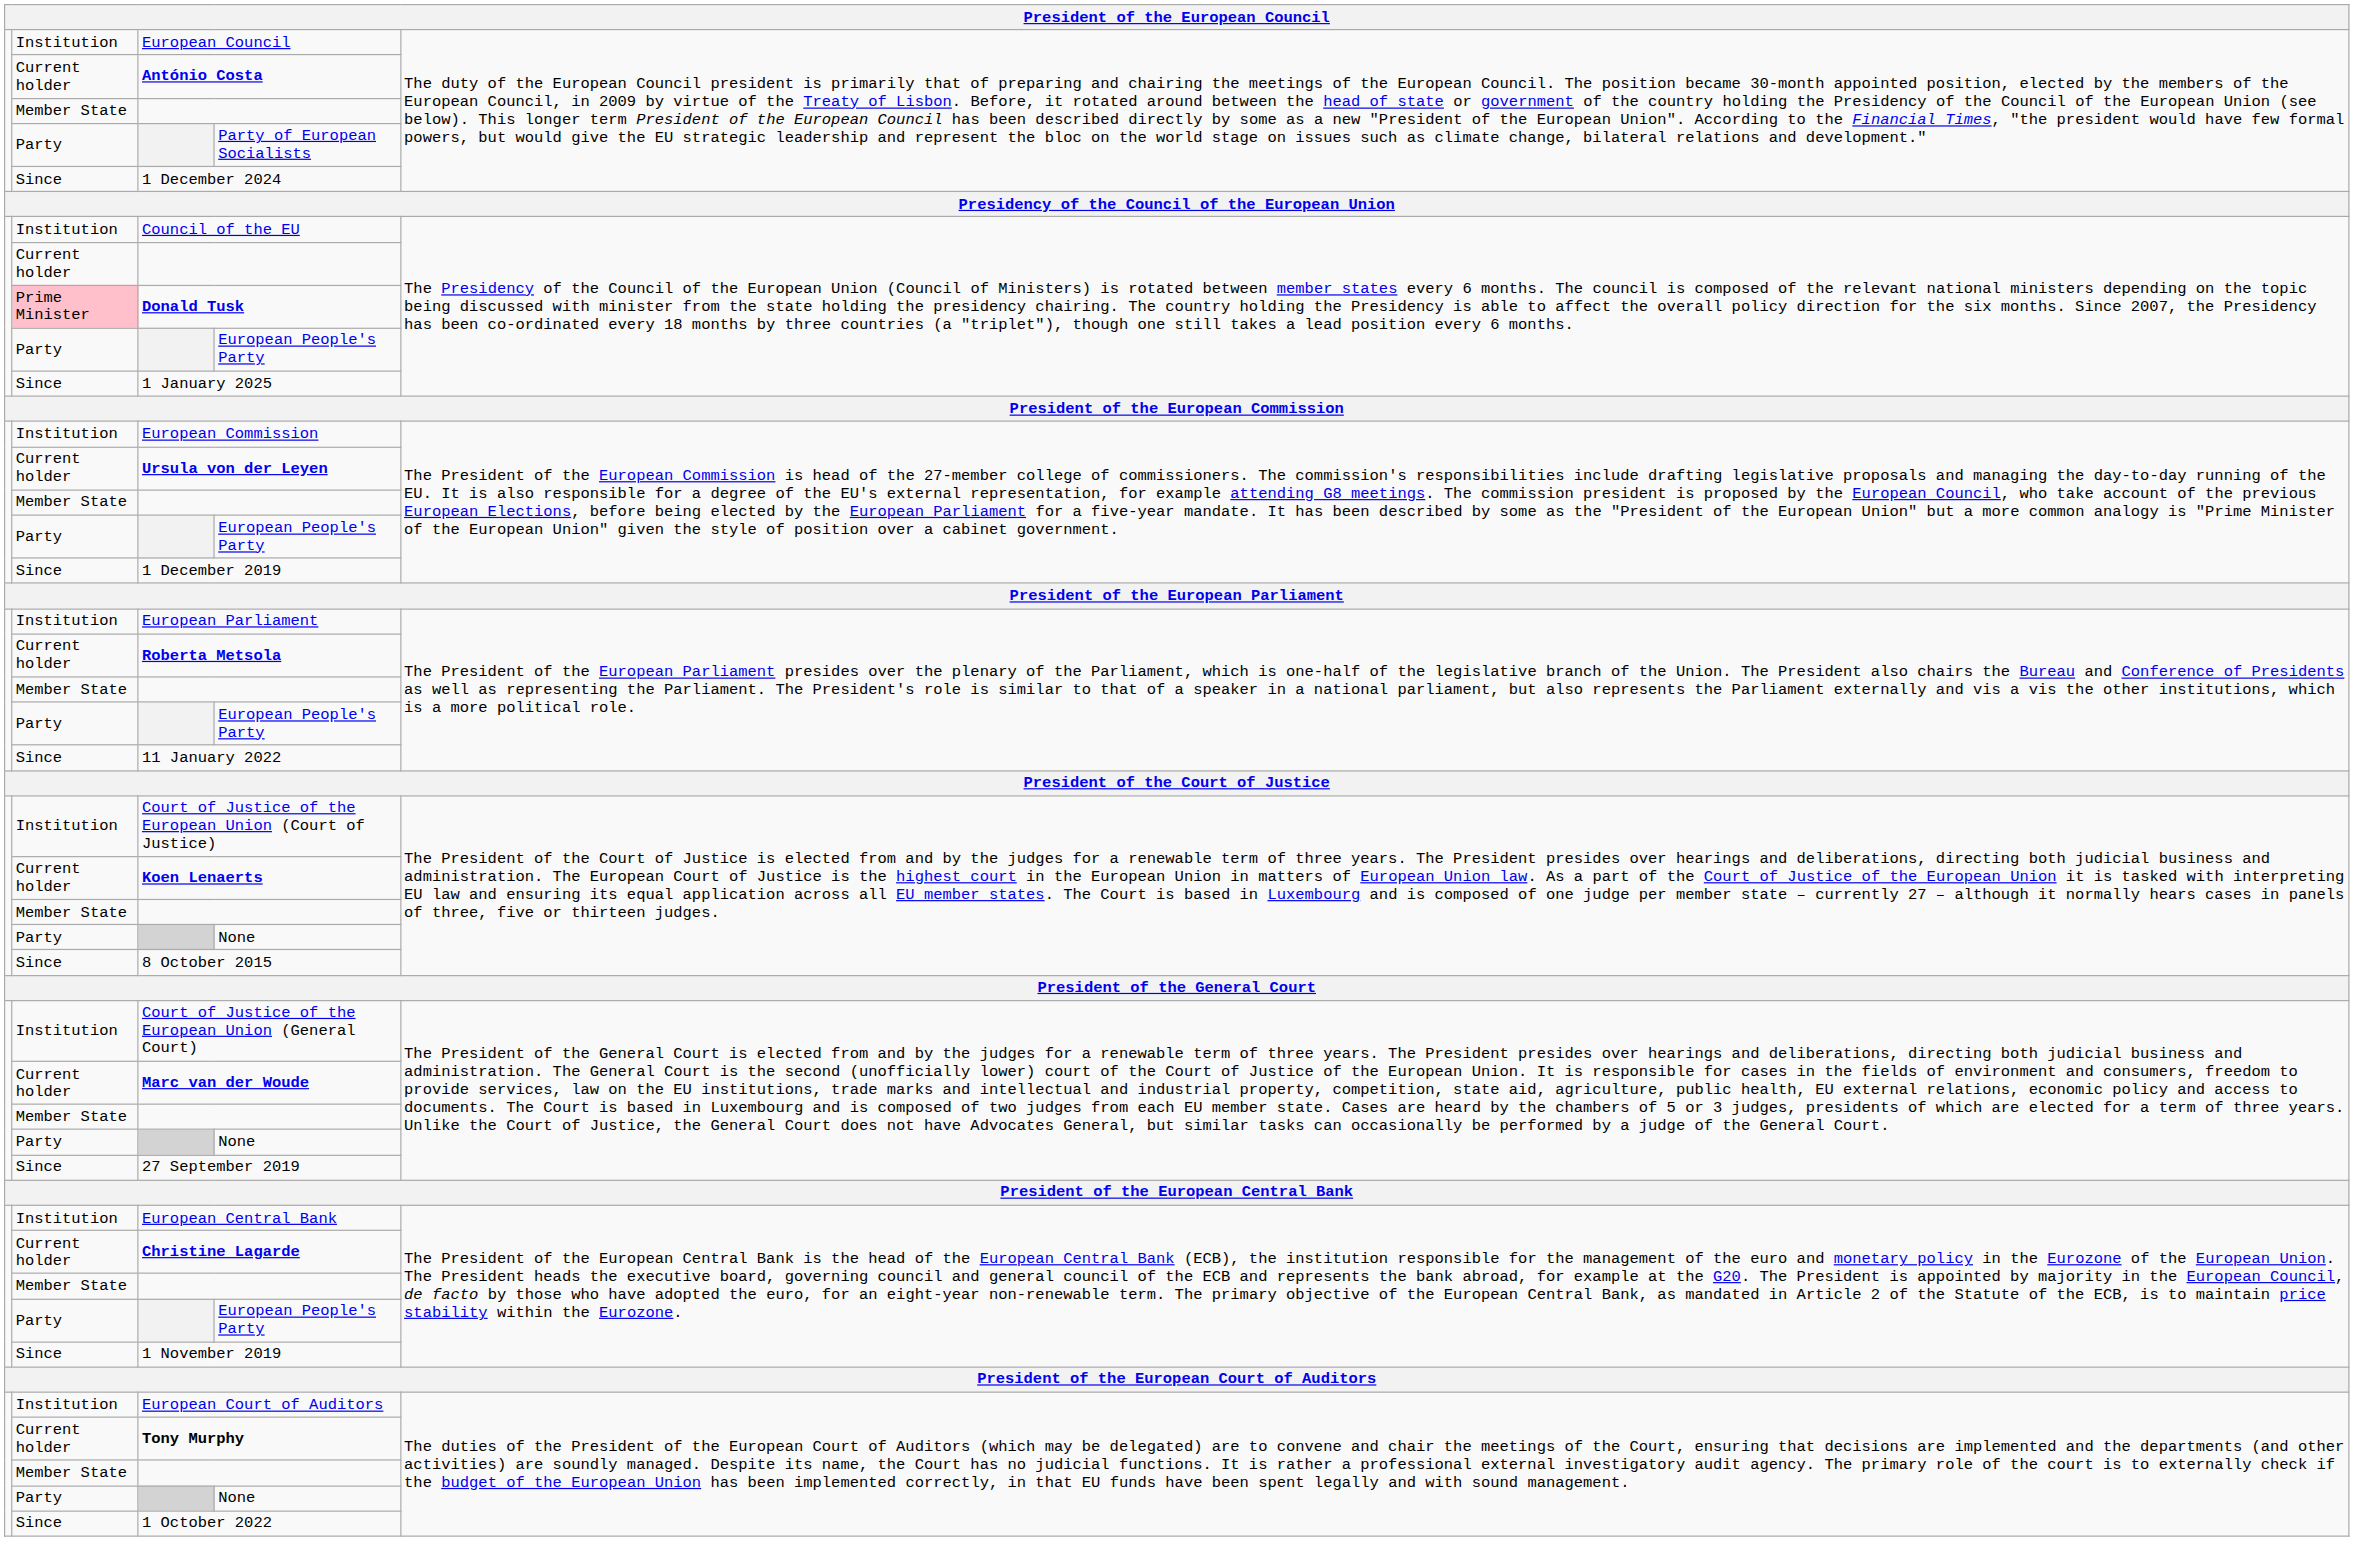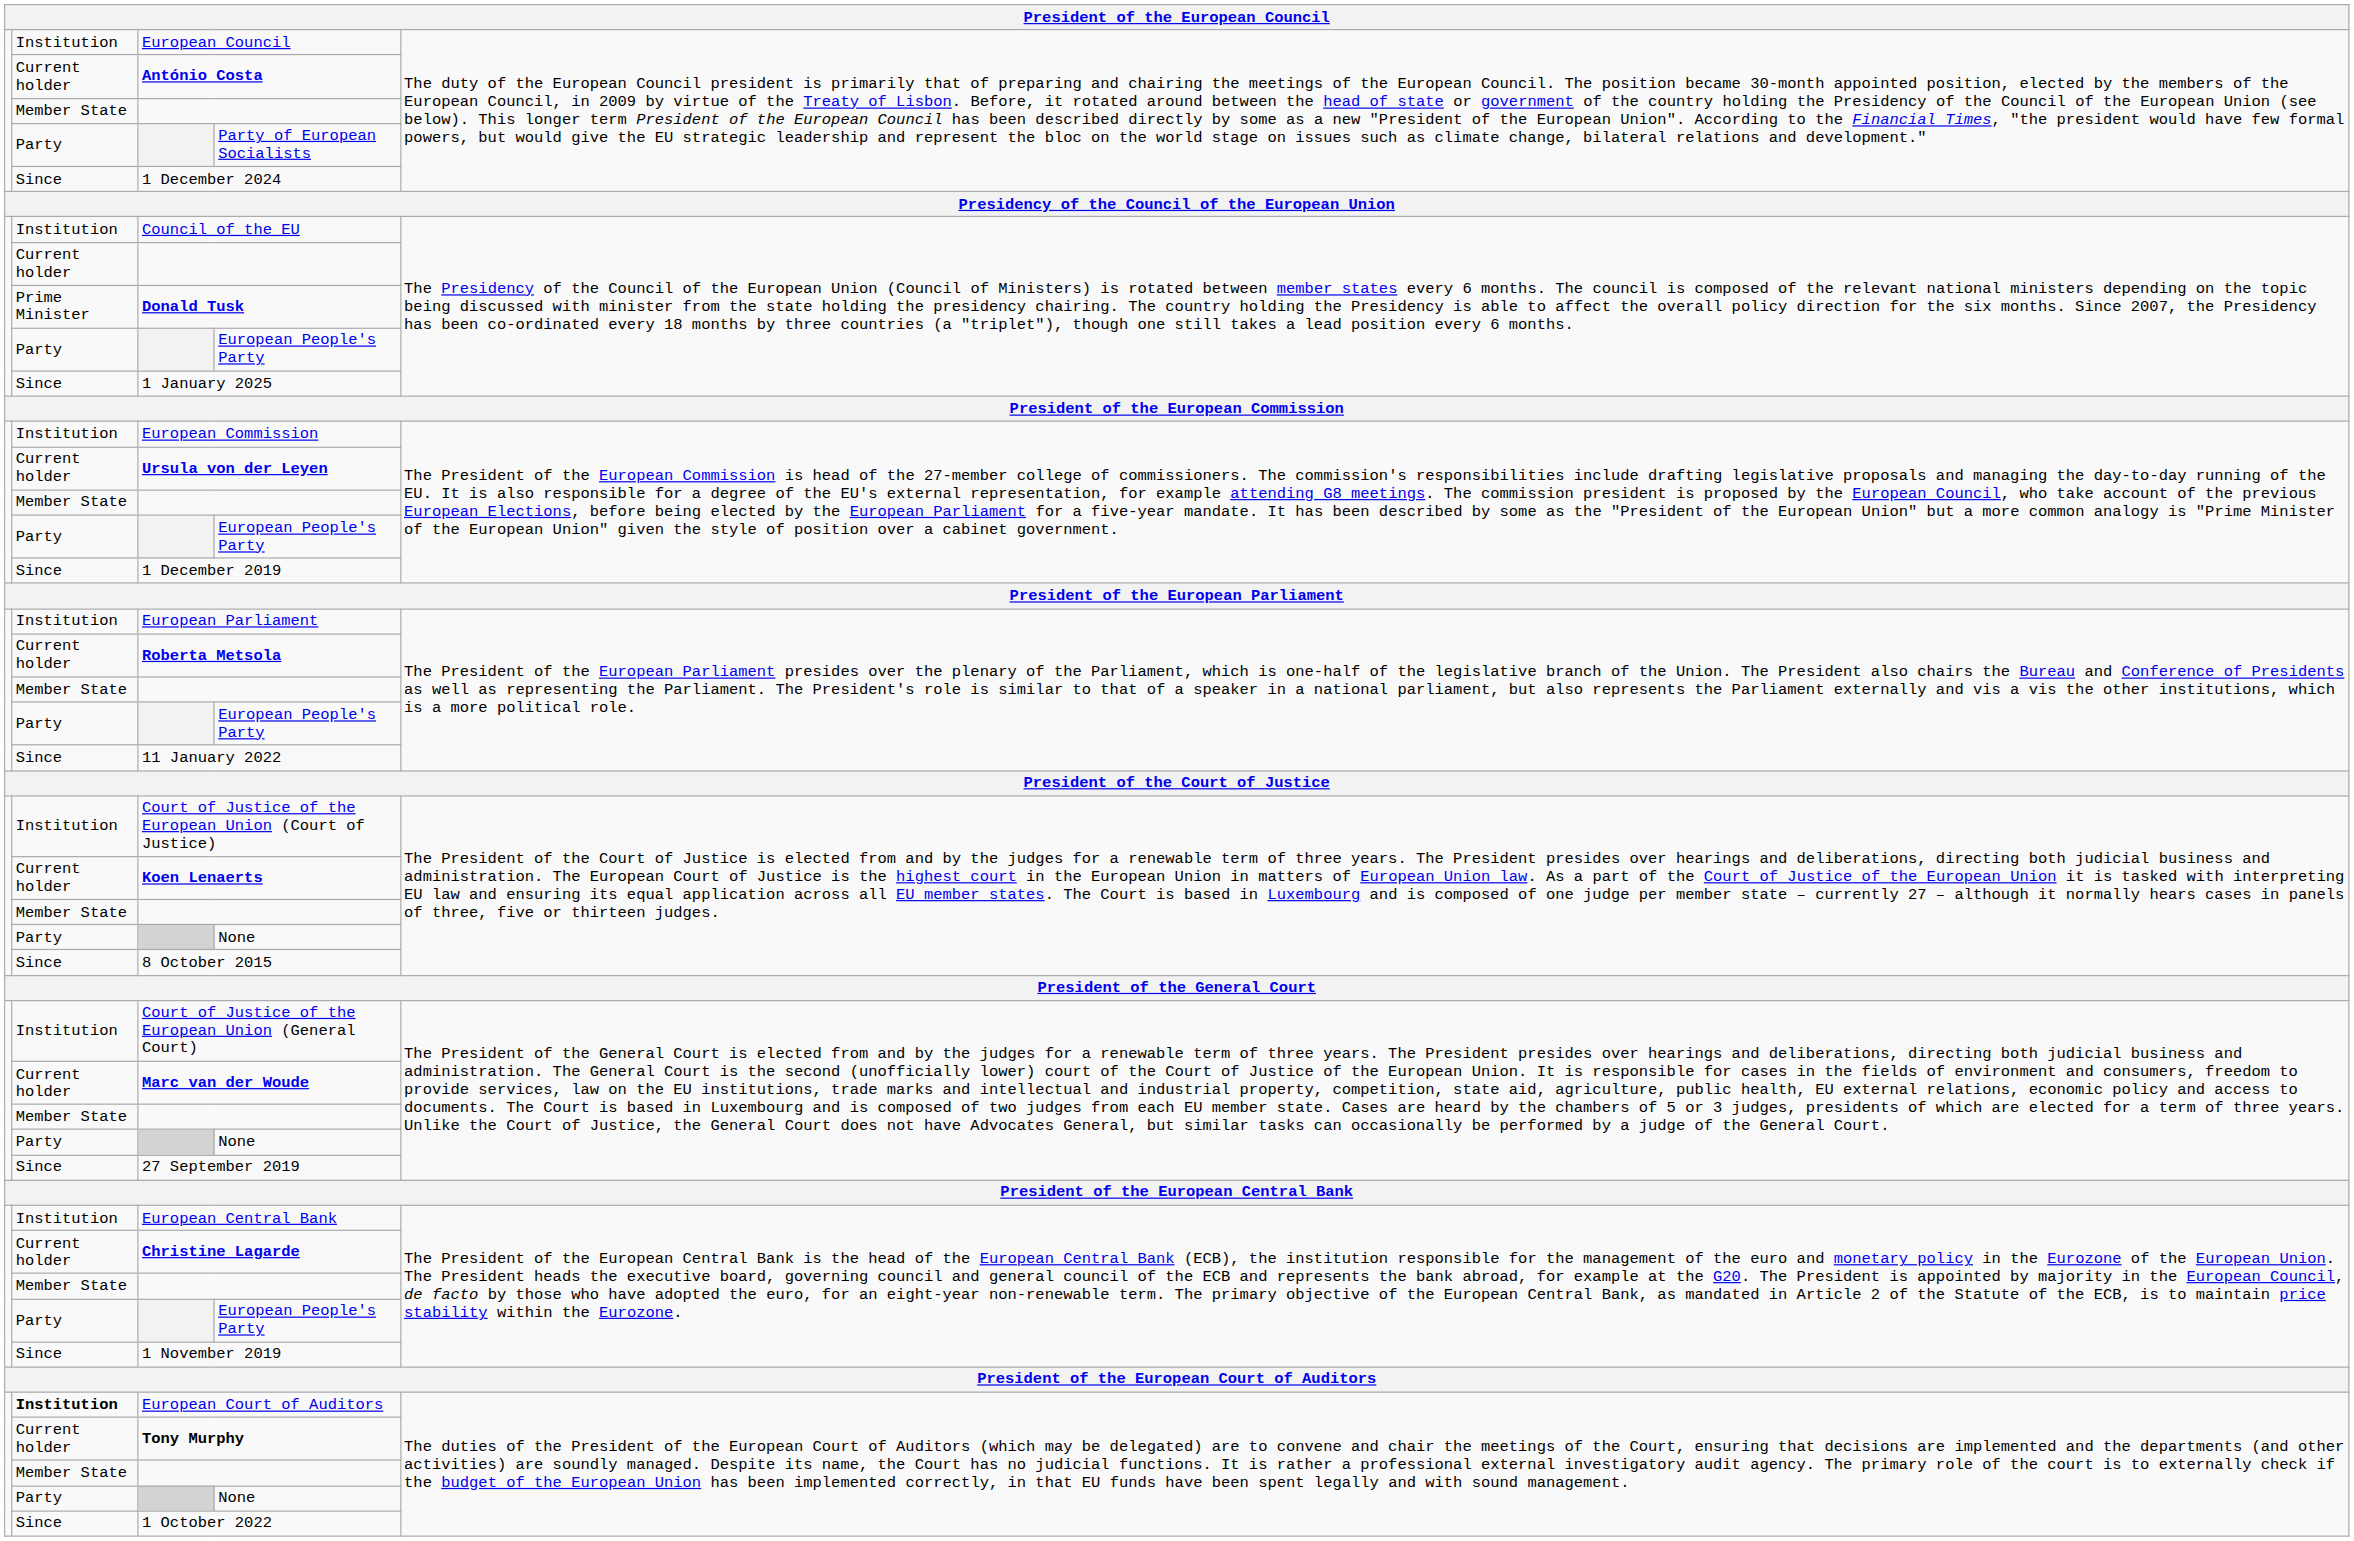(53, 307) pink background -> (53, 307) no background
(67, 1405) normal -> (67, 1405) bold
